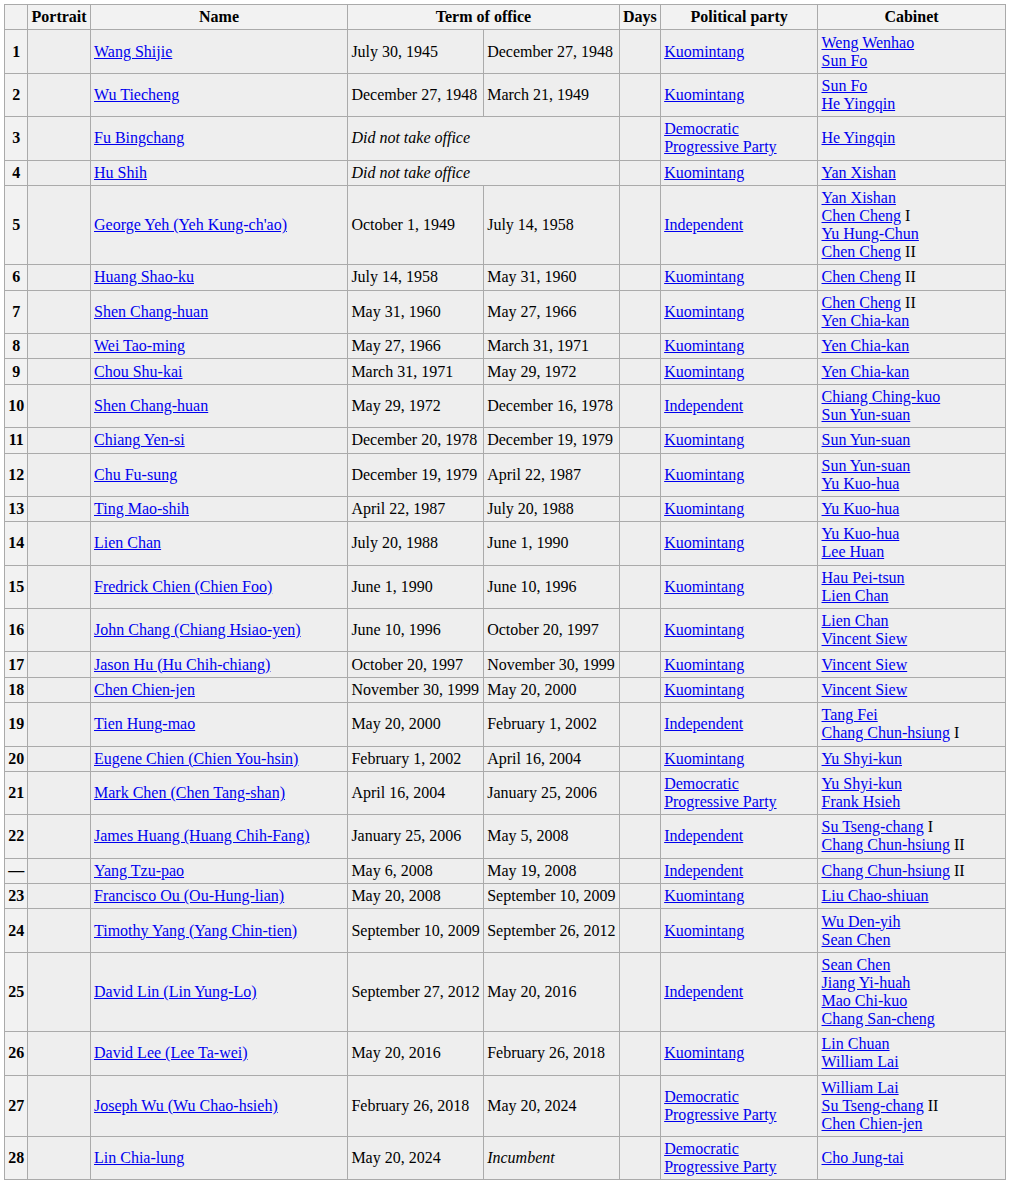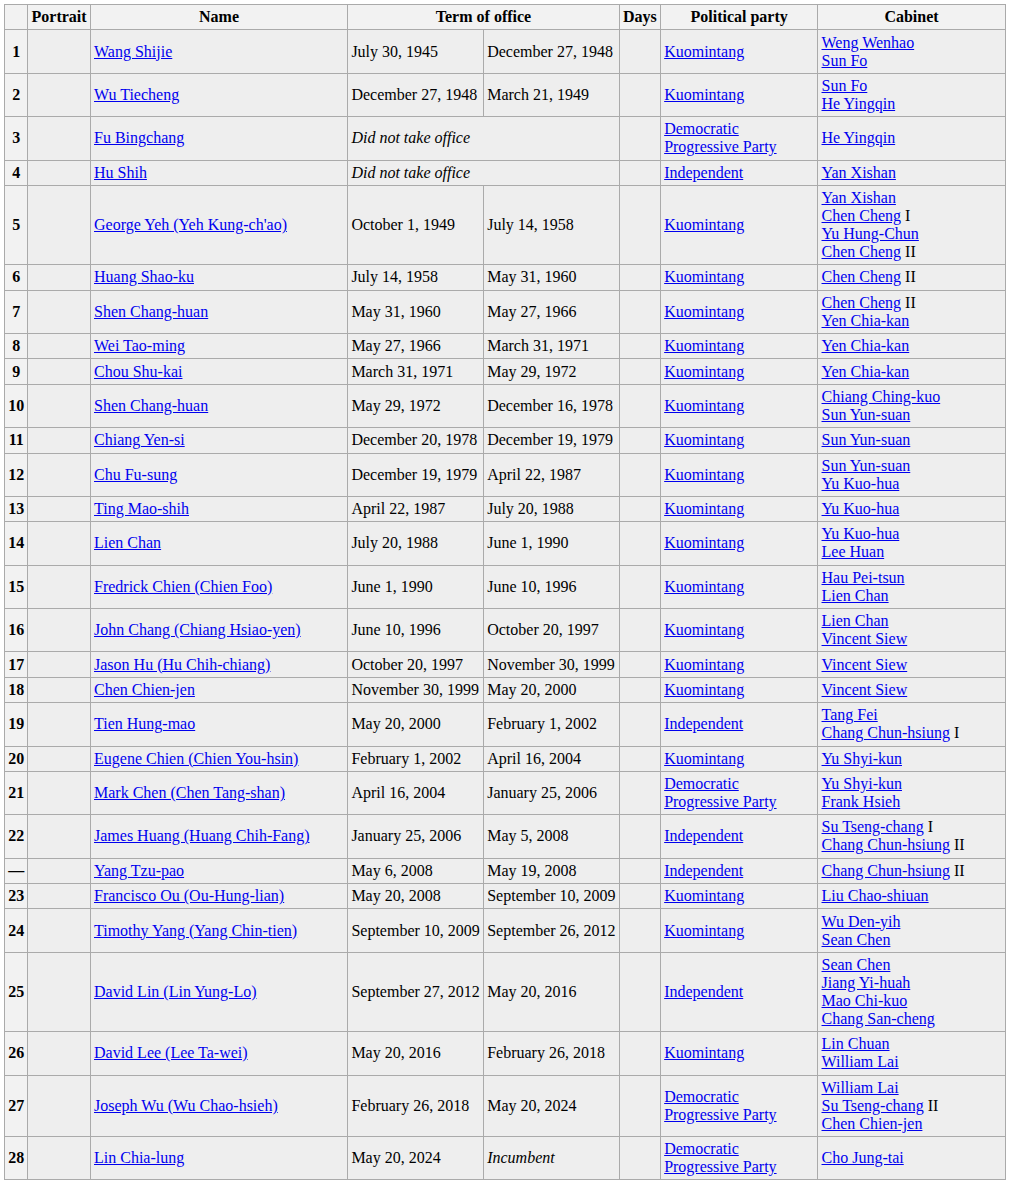(704, 172) Kuomintang -> (704, 172) Independent
(704, 225) Independent -> (704, 225) Kuomintang
(704, 405) Independent -> (704, 405) Kuomintang
